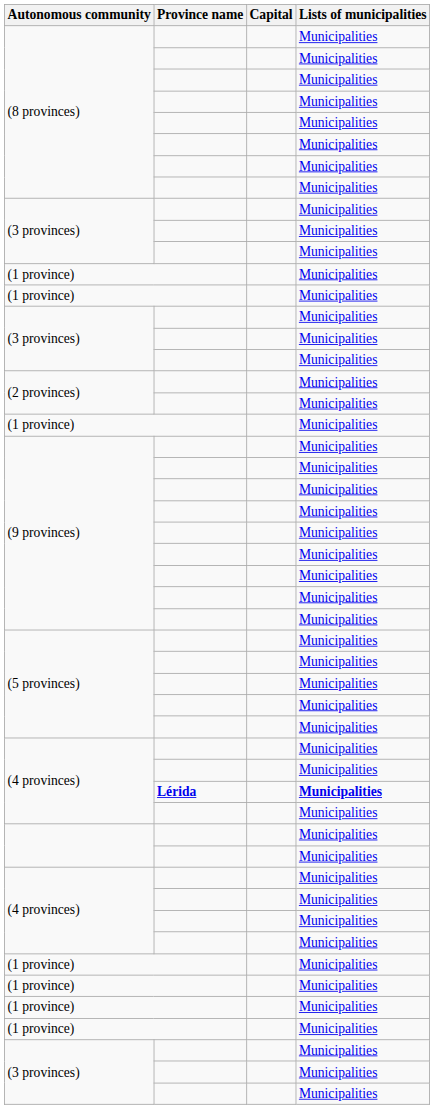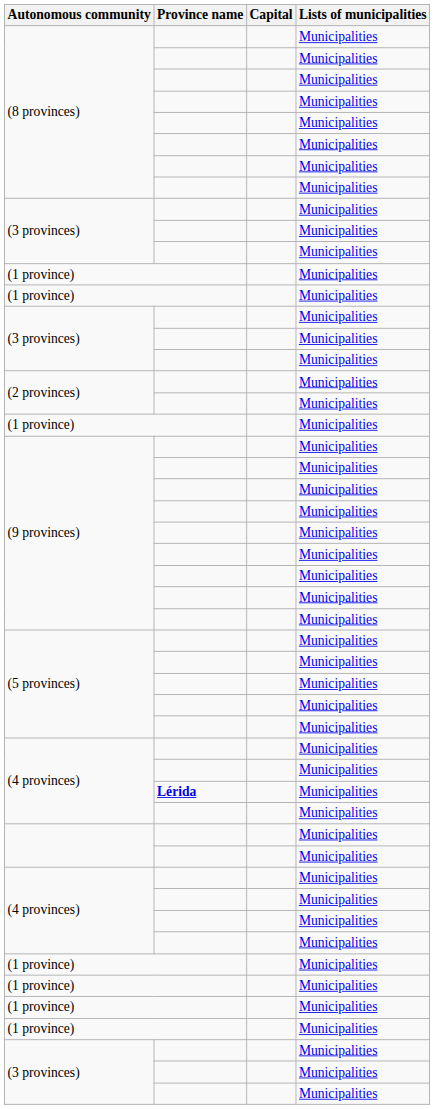(340, 791) bold -> (338, 791) normal
